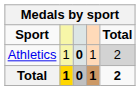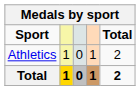(79, 55) bold -> (79, 55) normal
(117, 55) lightgrey background -> (117, 55) no background
